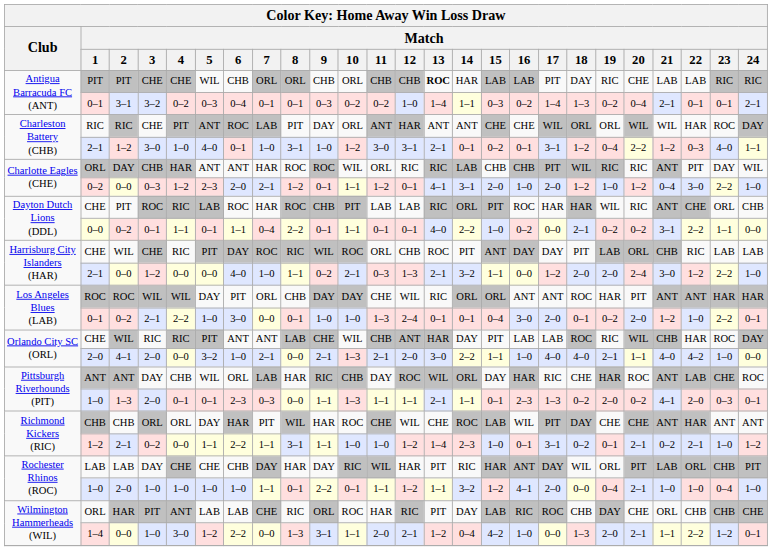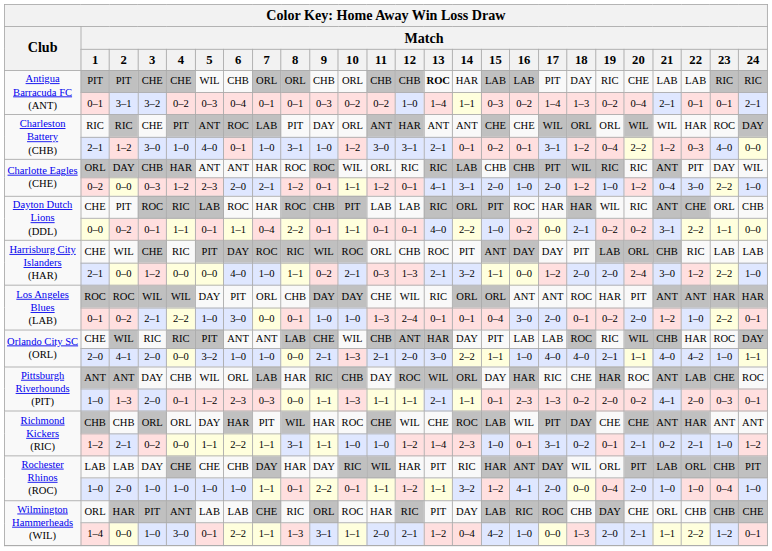(753, 148) 1–1 -> (753, 148) 0–0
(267, 357) 2–1 -> (267, 357) 1–0
(753, 357) 0–0 -> (753, 357) 1–1
(209, 400) 0–1 -> (209, 400) 1–2
(638, 489) 2–1 -> (638, 489) 2–0
(209, 534) 1–2 -> (209, 534) 0–1
(267, 534) 0–0 -> (267, 534) 1–1
